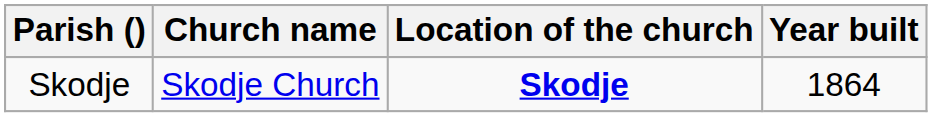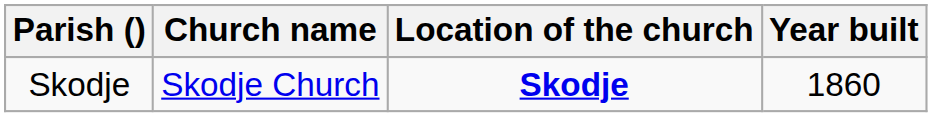(844, 83) 1864 -> (844, 83) 1860
